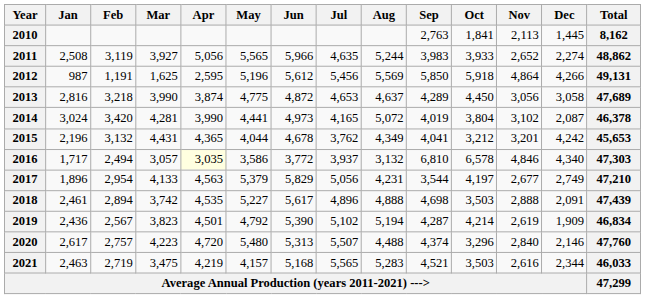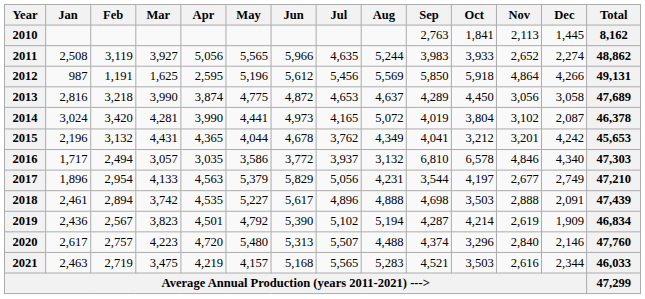(209, 159) lightyellow background -> (209, 159) no background
